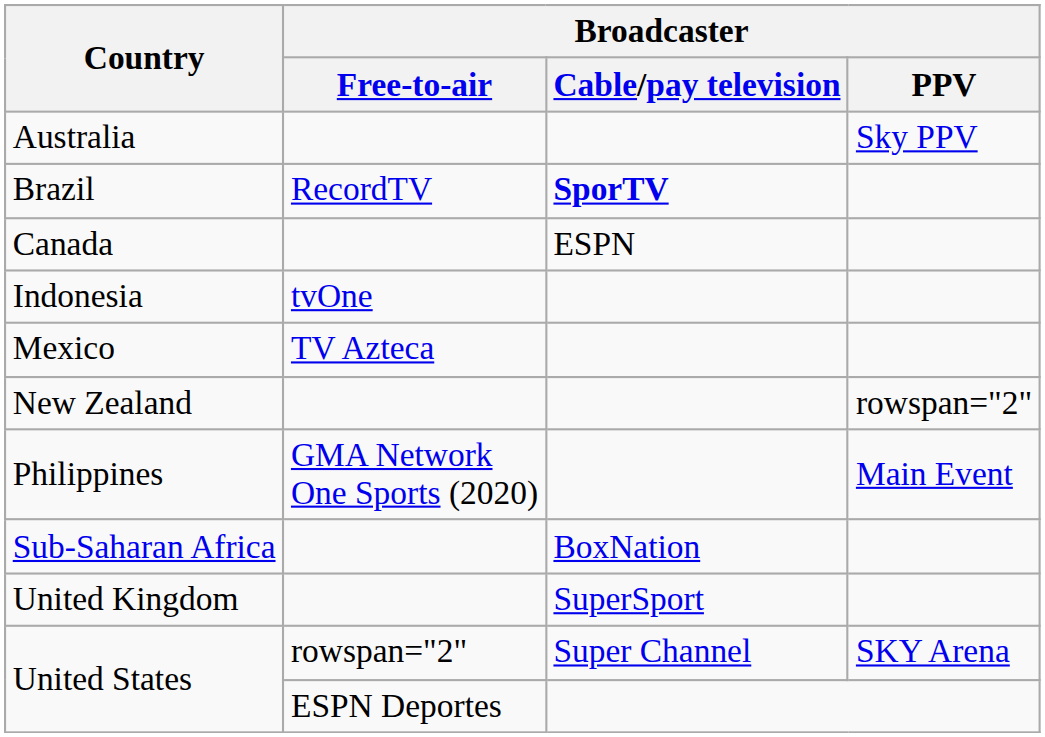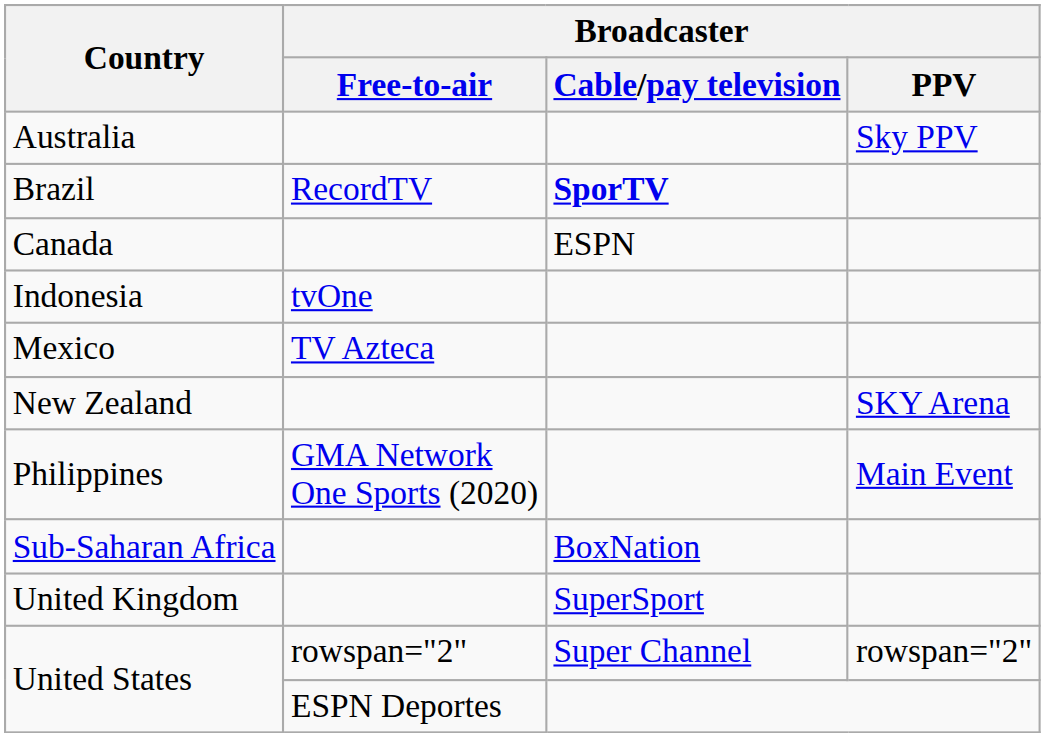(944, 402) rowspan="2" -> (933, 402) SKY Arena
(933, 652) SKY Arena -> (944, 652) rowspan="2"
